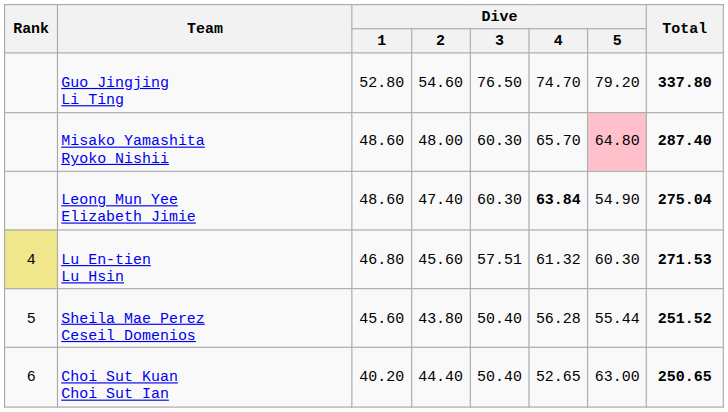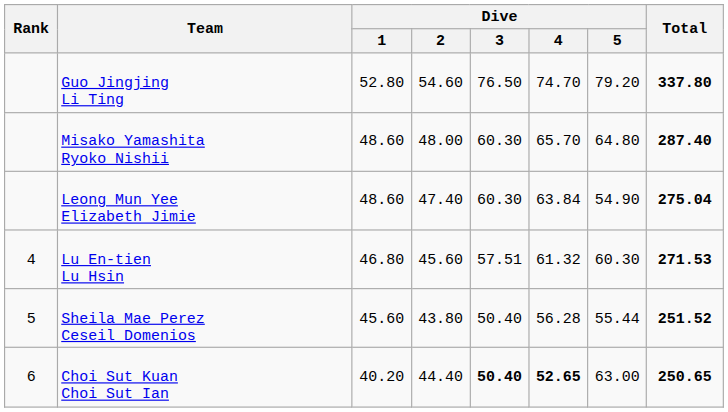(617, 142) pink background -> (617, 142) no background
(558, 200) bold -> (558, 200) normal
(31, 259) khaki background -> (31, 259) no background
(499, 377) normal -> (499, 377) bold
(558, 377) normal -> (558, 377) bold
